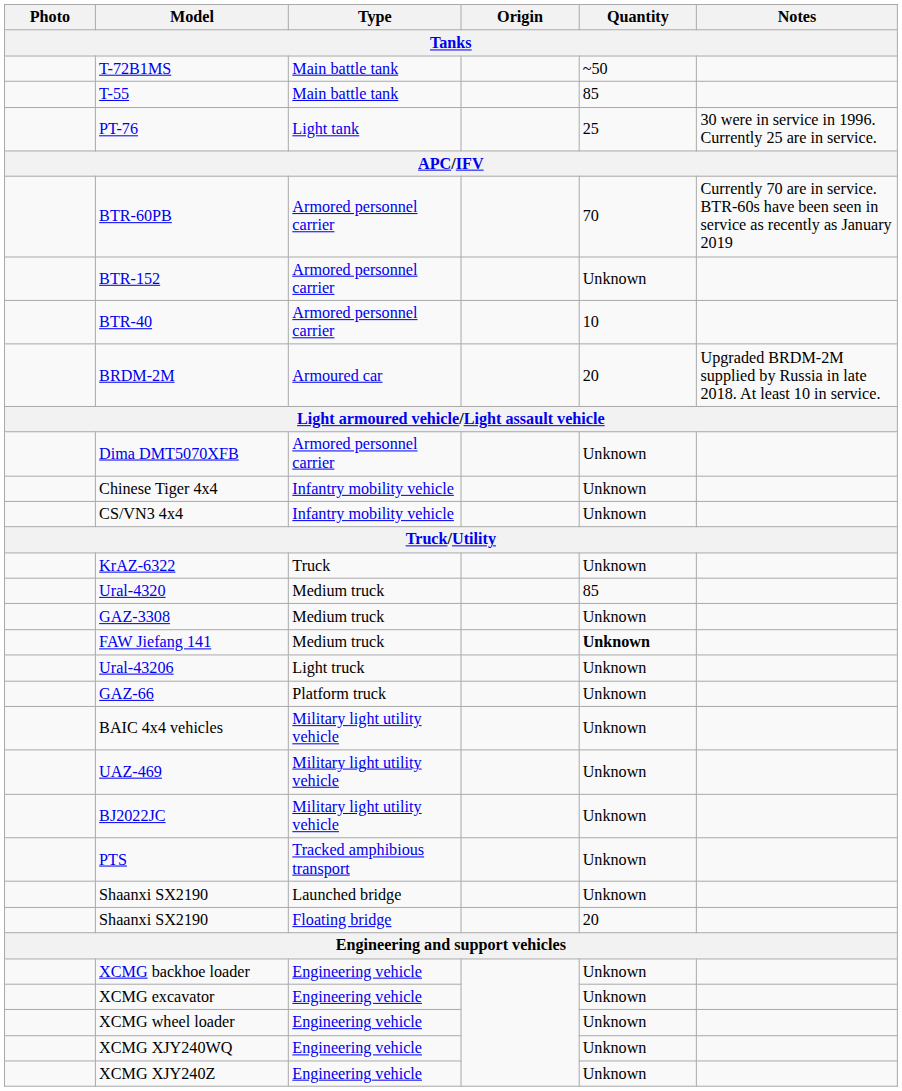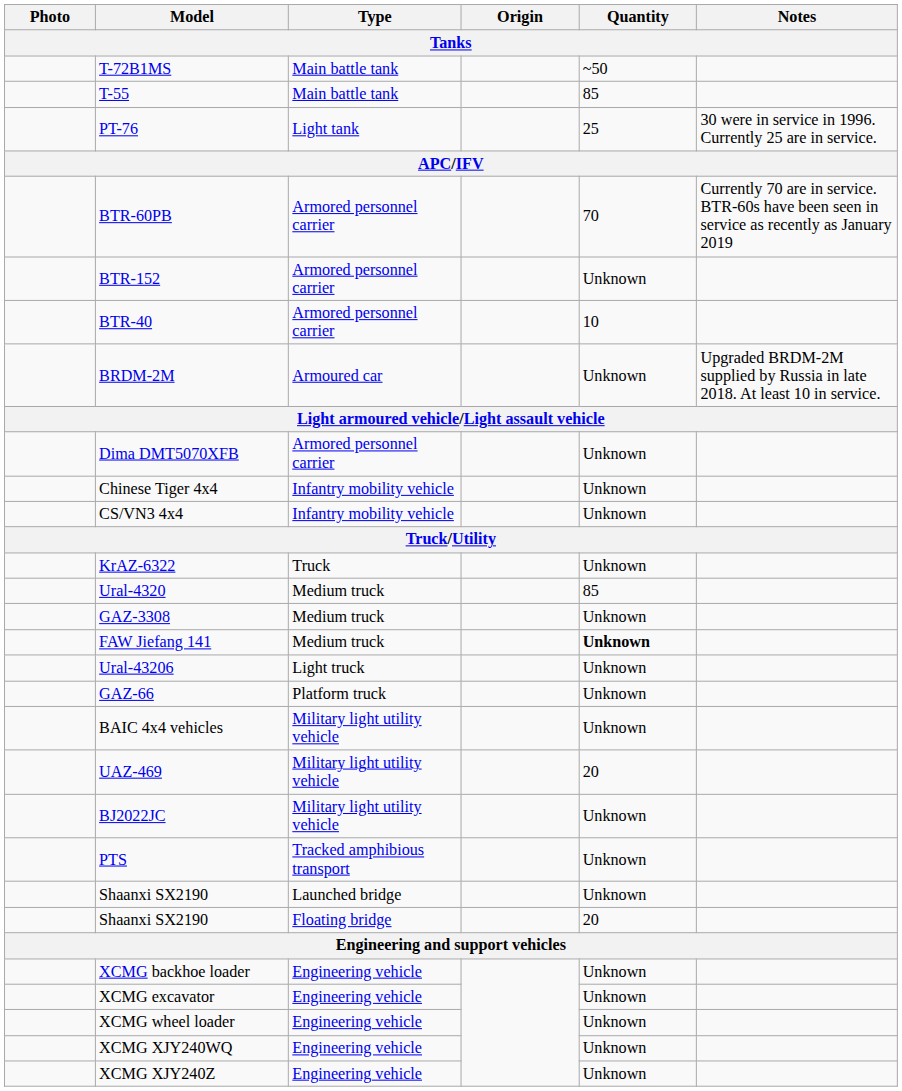(591, 375) 20 -> (615, 375) Unknown
(615, 772) Unknown -> (591, 772) 20
